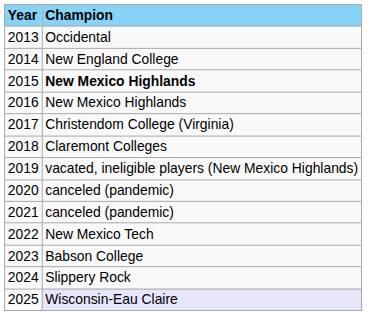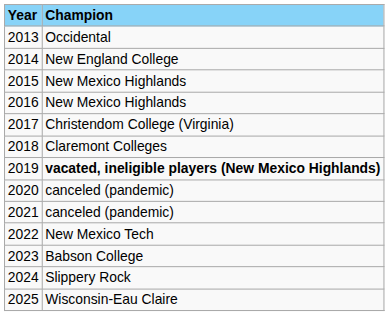(120, 81) bold -> (116, 81) normal
(202, 168) normal -> (213, 168) bold
(111, 299) lavender background -> (111, 299) no background
